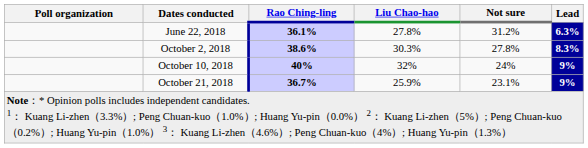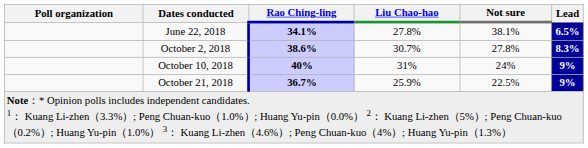(302, 32) 36.1% -> (302, 32) 34.1%
(506, 32) 31.2% -> (506, 32) 38.1%
(568, 31) 6.3% -> (568, 31) 6.5%
(407, 49) 30.3% -> (407, 49) 30.7%
(407, 66) 32% -> (407, 66) 31%
(506, 83) 23.1% -> (506, 83) 22.5%
